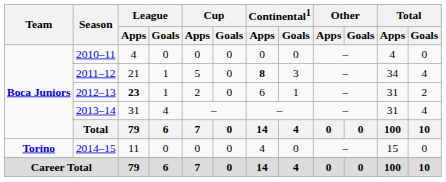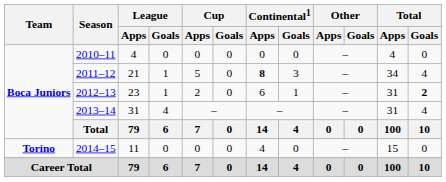(134, 92) bold -> (134, 92) normal
(424, 92) normal -> (424, 92) bold
